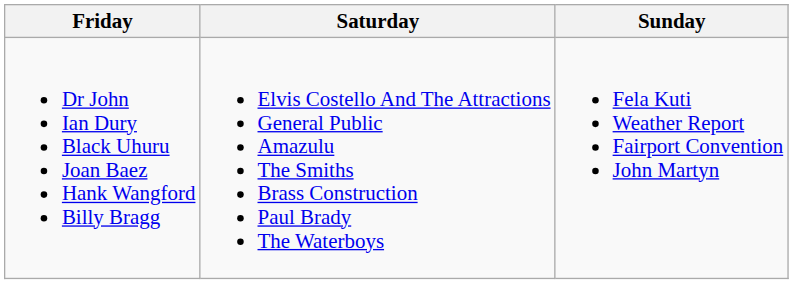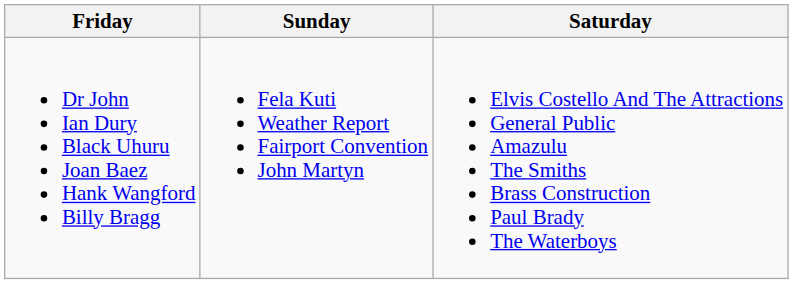columns swapped: (378, 21) <-> (672, 21)
